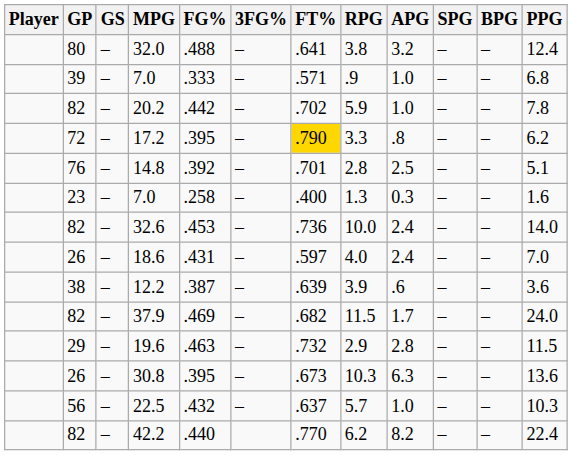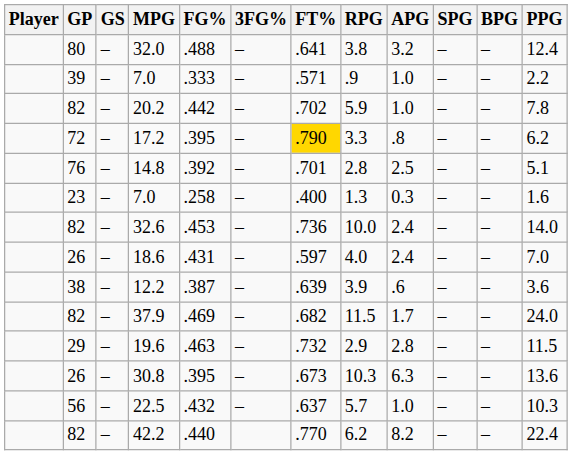(538, 79) 6.8 -> (538, 79) 2.2
